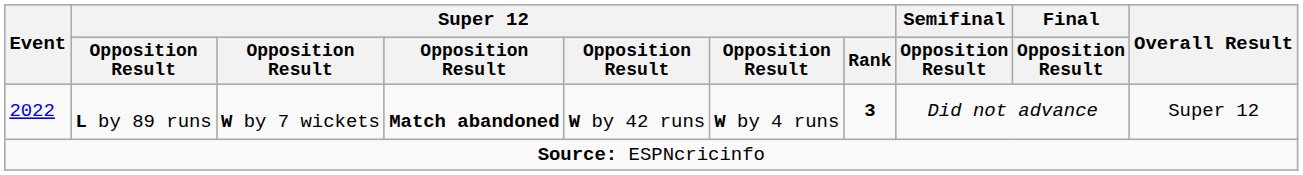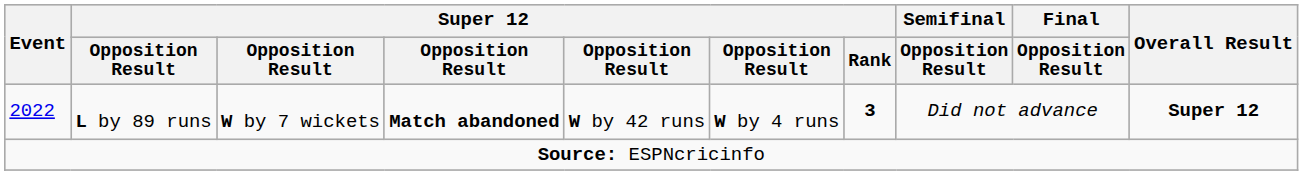(1214, 111) normal -> (1214, 111) bold
